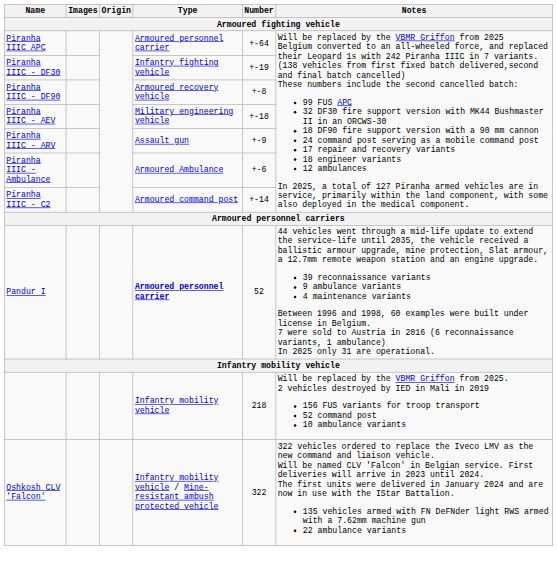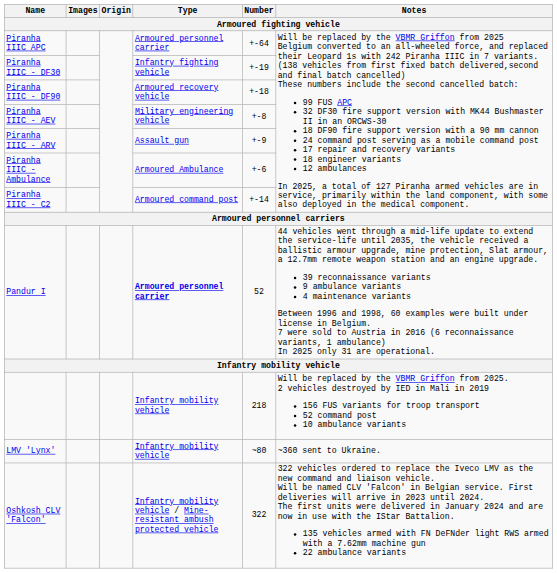(259, 92) +-8 -> (259, 92) +-18
(259, 116) +-18 -> (259, 116) +-8
+ row: (31, 451)
